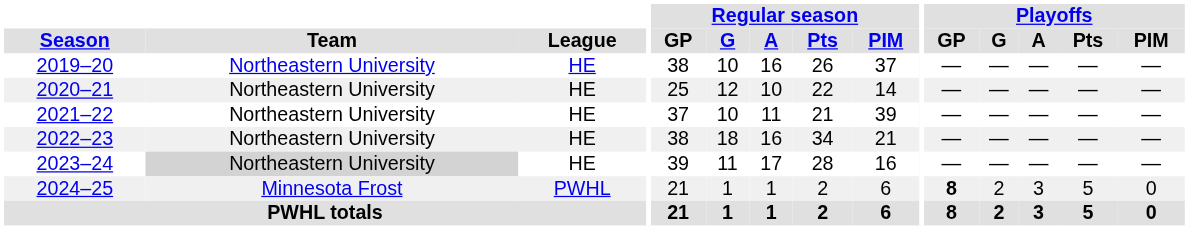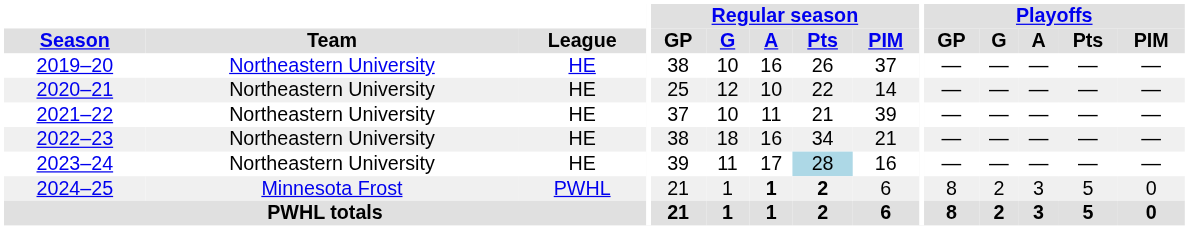(332, 163) lightgrey background -> (332, 163) no background
(823, 163) no background -> (823, 163) lightblue background
(771, 188) normal -> (771, 188) bold
(823, 188) normal -> (823, 188) bold
(951, 188) bold -> (951, 188) normal
